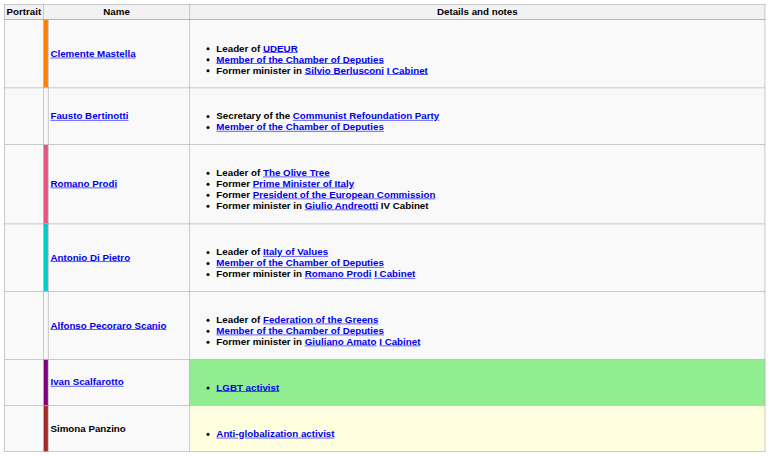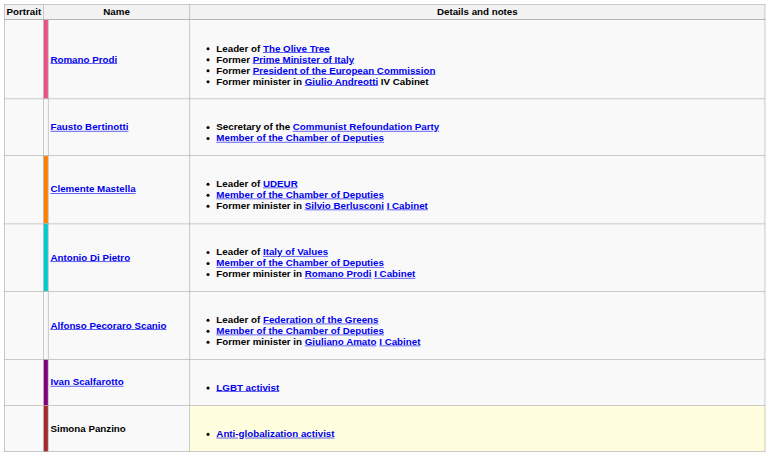rows swapped: (84, 184) <-> (93, 53)
(477, 388) lightgreen background -> (477, 388) no background
